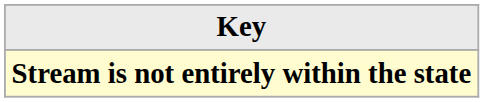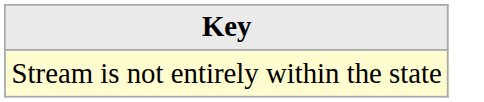(241, 73) bold -> (227, 73) normal
